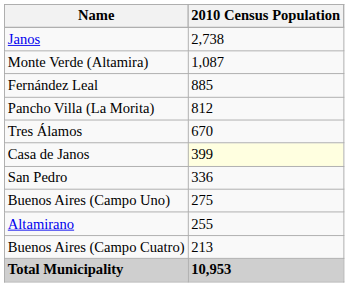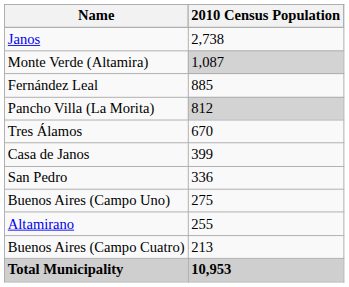(208, 62) no background -> (208, 62) lightgrey background
(202, 108) no background -> (202, 108) lightgrey background
(202, 154) lightyellow background -> (202, 154) no background
